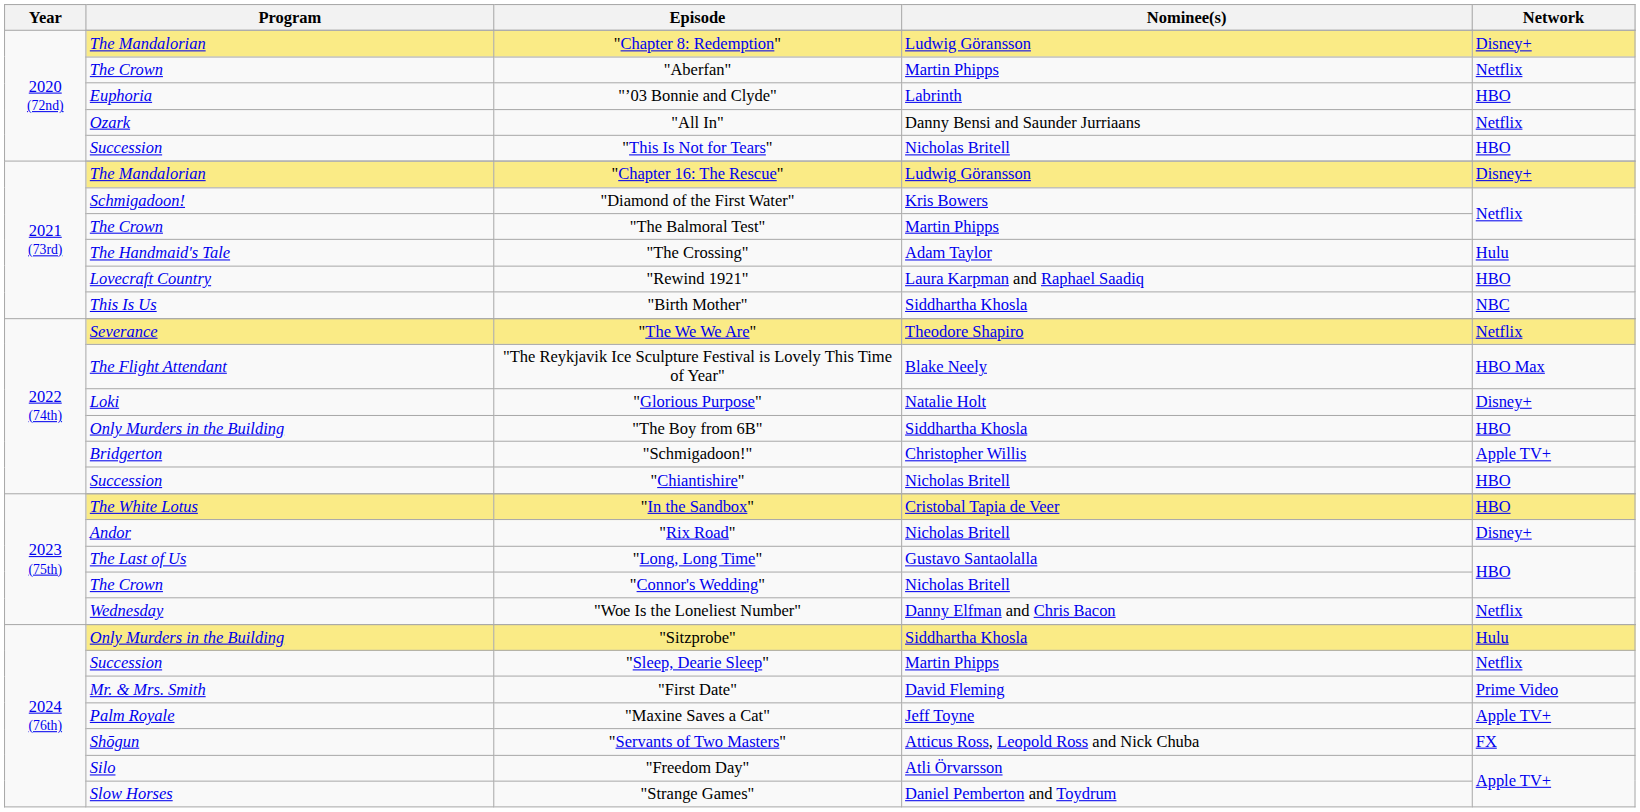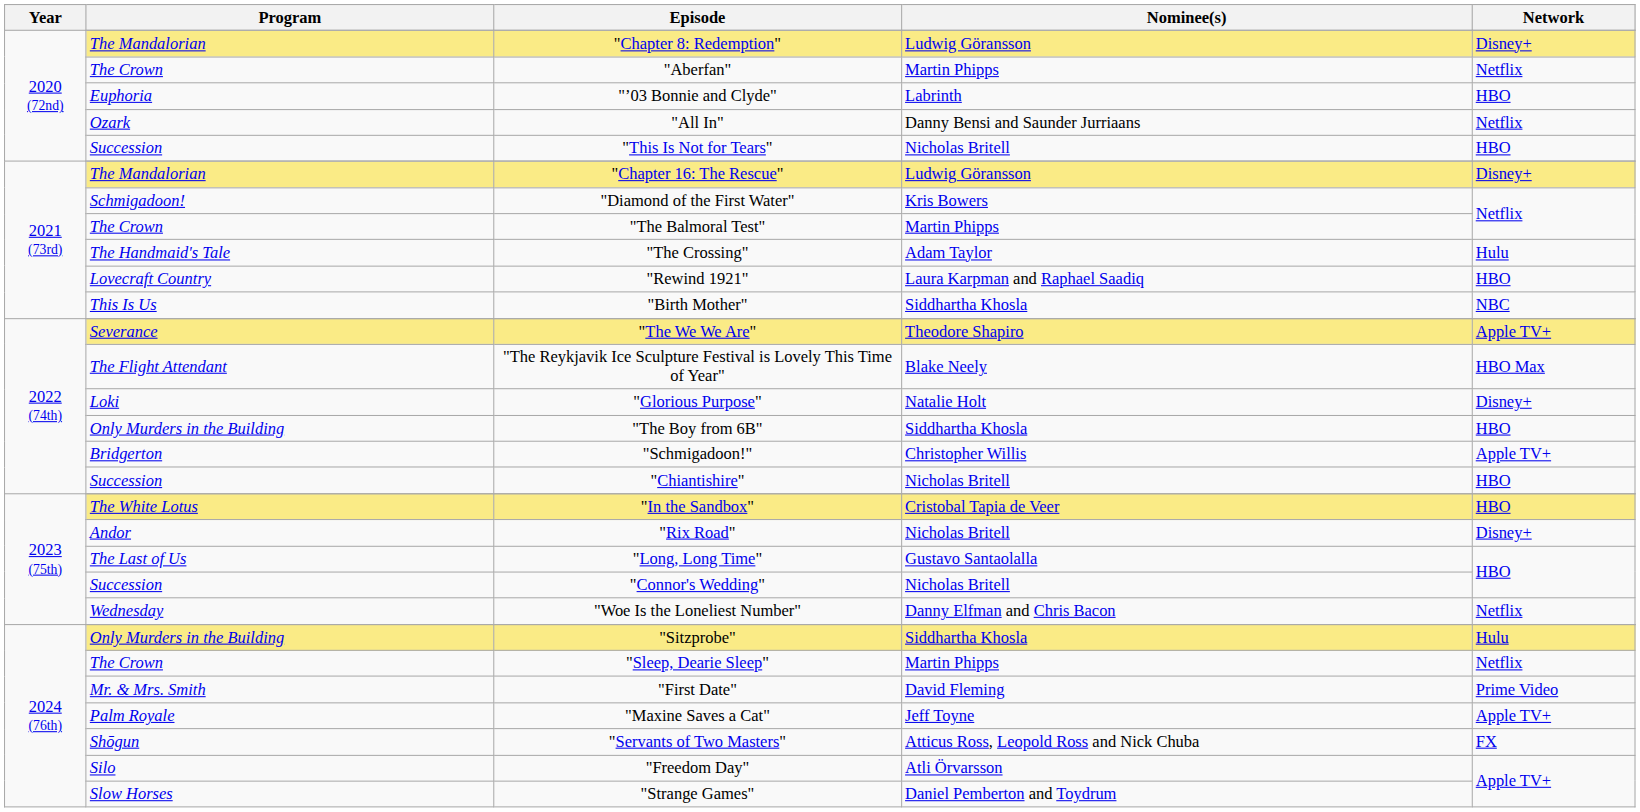(1499, 331) Netflix -> (1513, 331) Apple TV+
(126, 584) The Crown -> (126, 584) Succession
(126, 663) Succession -> (126, 663) The Crown
